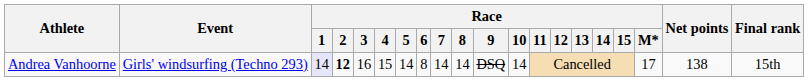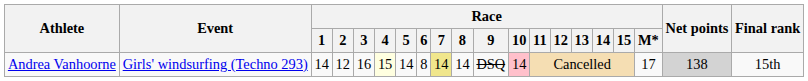(322, 64) lavender background -> (322, 64) no background
(343, 64) bold -> (343, 64) normal
(385, 64) no background -> (385, 64) lightyellow background
(441, 64) no background -> (441, 64) khaki background
(519, 64) no background -> (519, 64) pink background
(697, 64) no background -> (697, 64) lightgrey background
